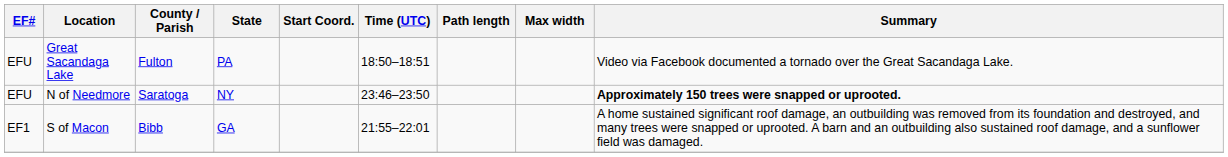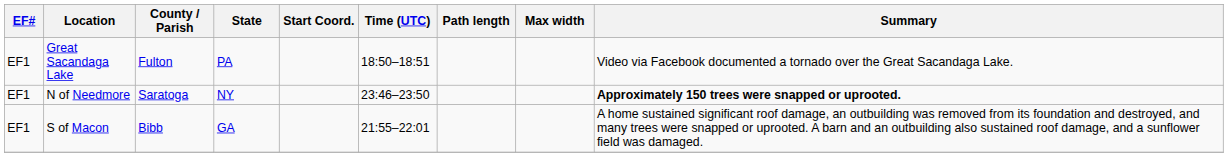(20, 61) EFU -> (19, 61) EF1
(20, 94) EFU -> (19, 94) EF1
